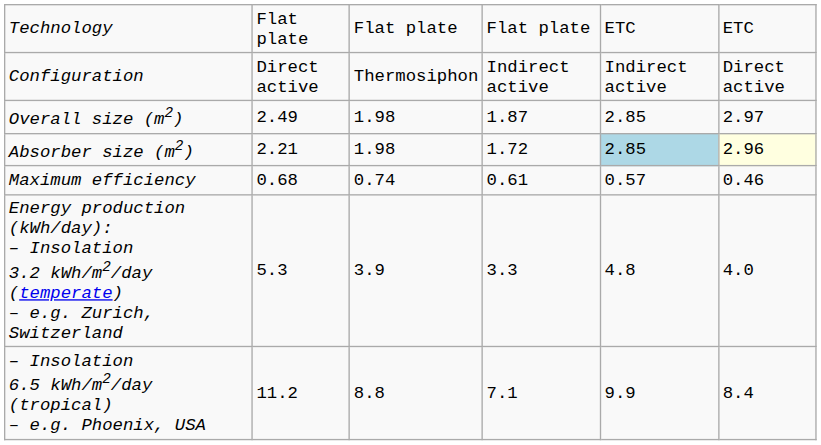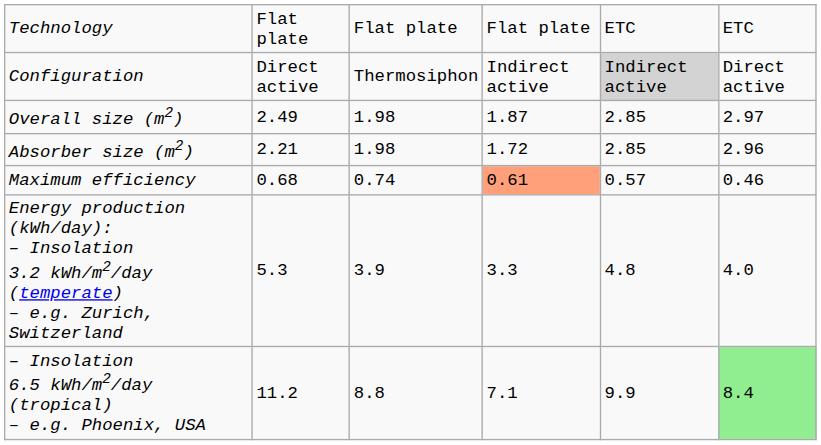(646, 77) no background -> (646, 77) lightgrey background
(625, 150) lightblue background -> (625, 150) no background
(743, 150) lightyellow background -> (743, 150) no background
(507, 180) no background -> (507, 180) lightsalmon background
(738, 393) no background -> (738, 393) lightgreen background
